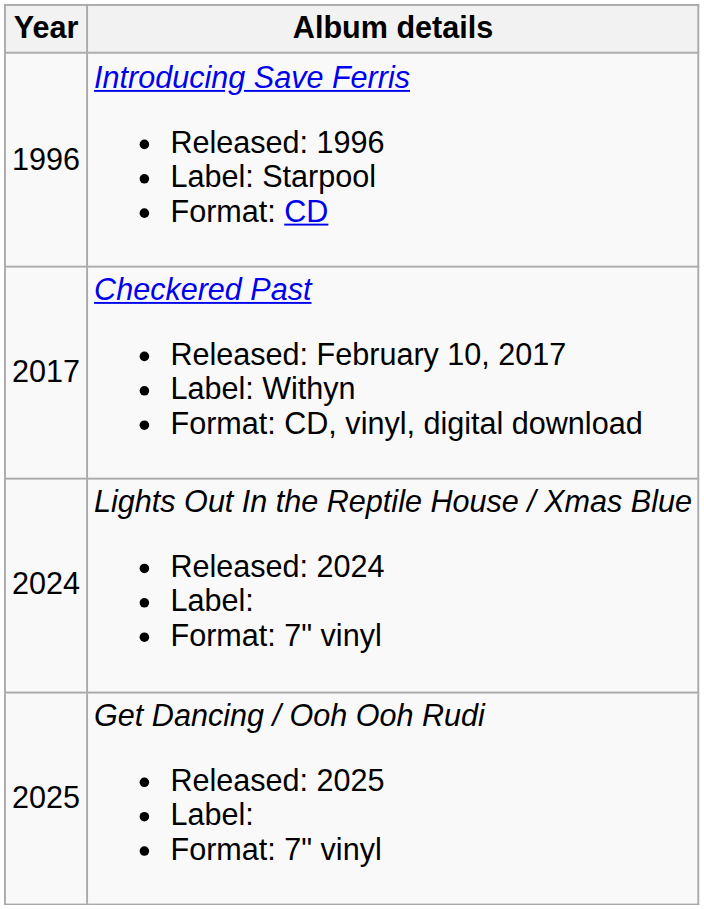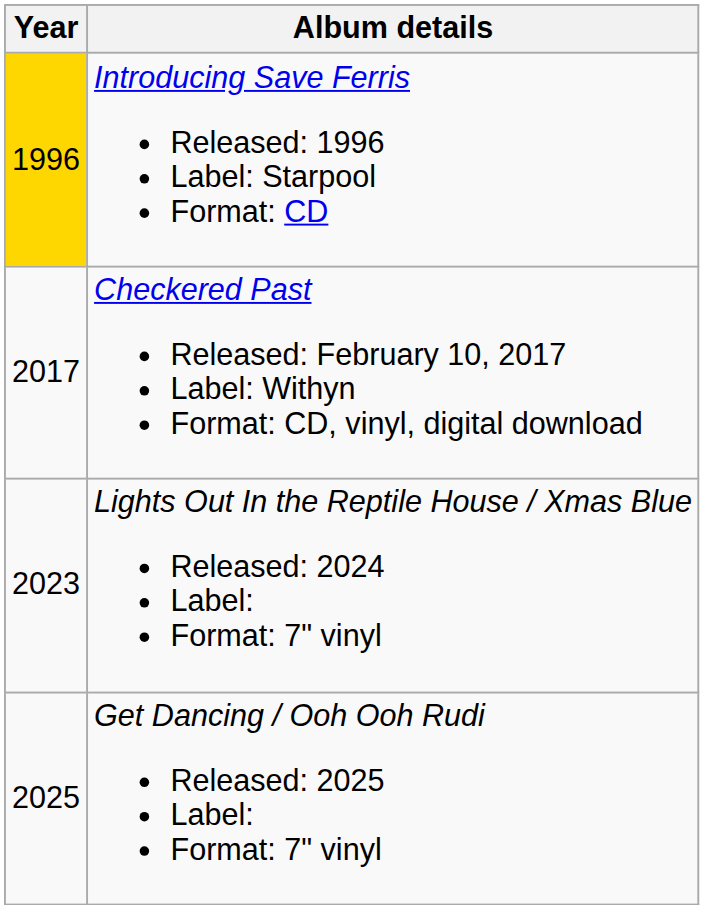(46, 159) no background -> (46, 159) gold background
(46, 584) 2024 -> (46, 584) 2023
